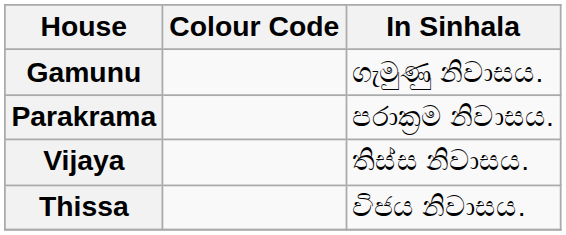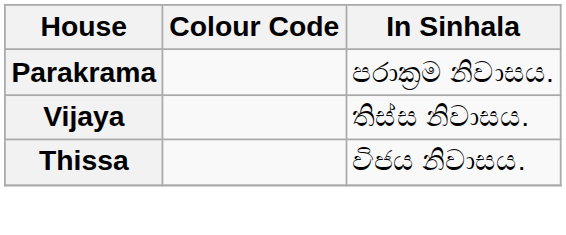- row: (84, 71)
